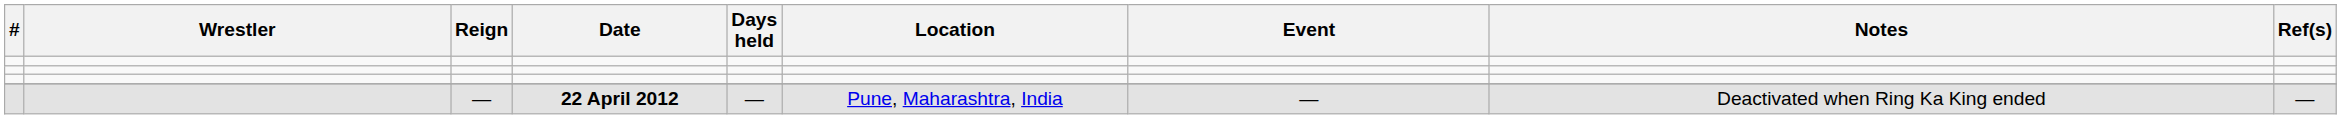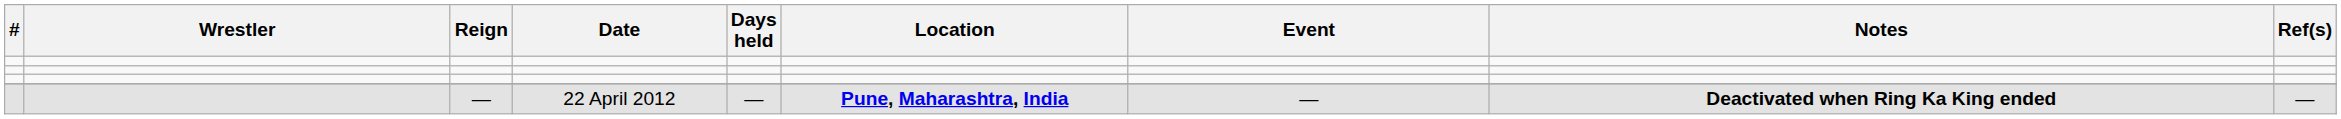(620, 98) bold -> (619, 98) normal
(955, 98) normal -> (955, 98) bold
(1881, 98) normal -> (1881, 98) bold
